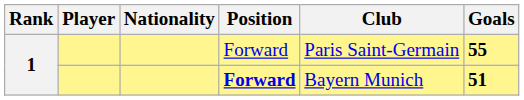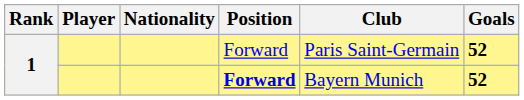(478, 49) 55 -> (478, 49) 52
(478, 79) 51 -> (478, 79) 52
